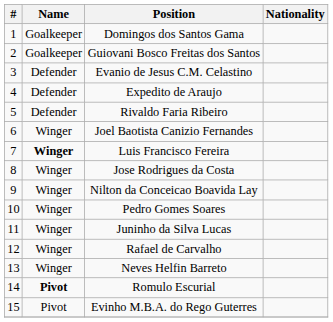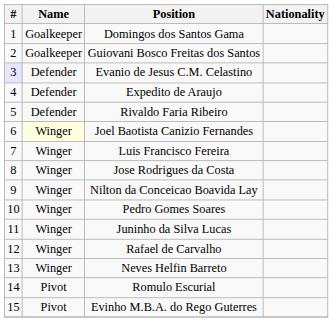(13, 72) no background -> (13, 72) lavender background
(54, 131) no background -> (54, 131) lightyellow background
(54, 151) bold -> (54, 151) normal
(54, 287) bold -> (54, 287) normal
